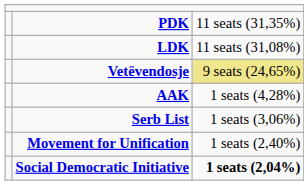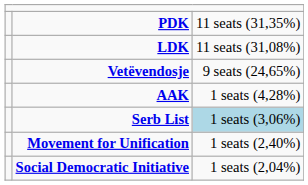(251, 71) khaki background -> (251, 71) no background
(255, 119) no background -> (255, 119) lightblue background
(253, 167) bold -> (255, 167) normal
